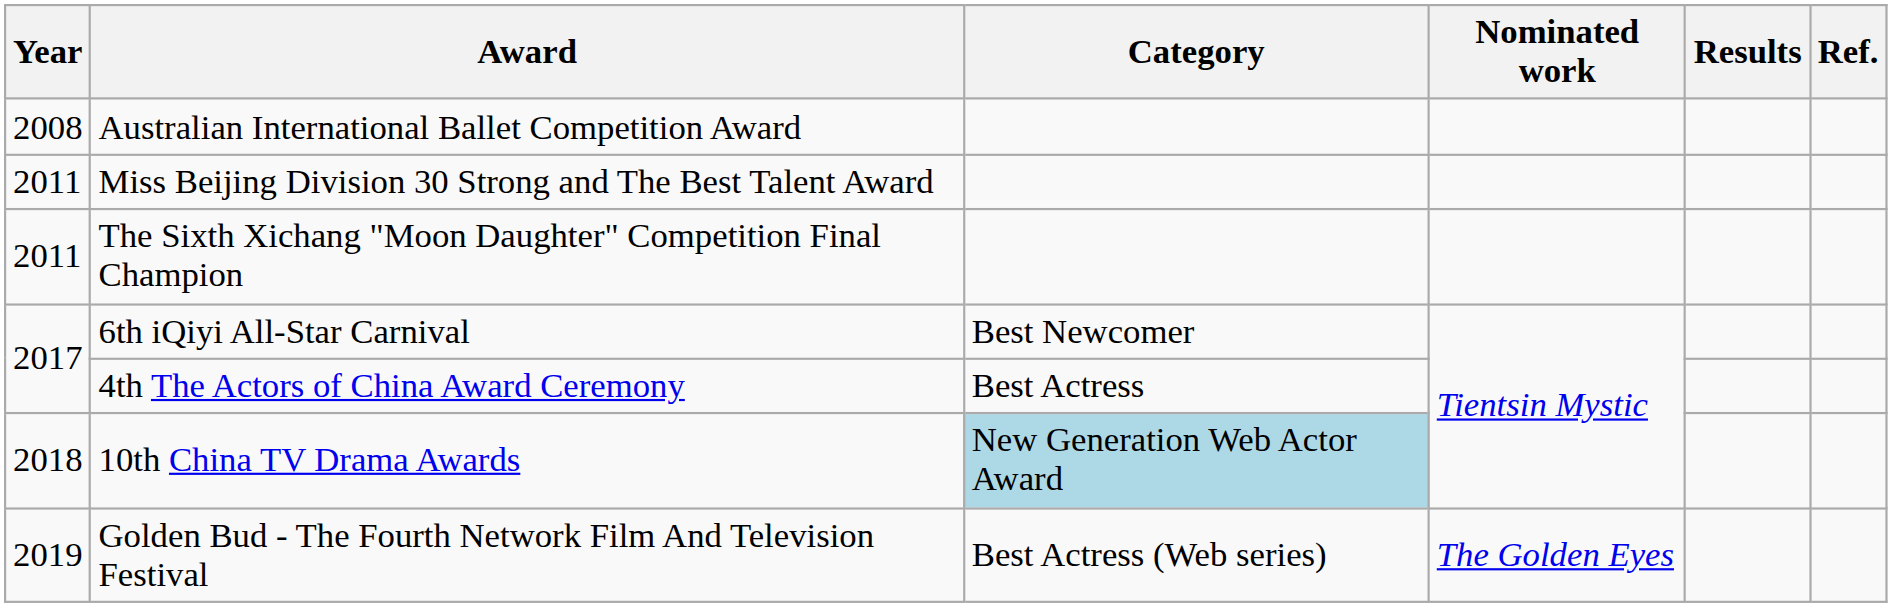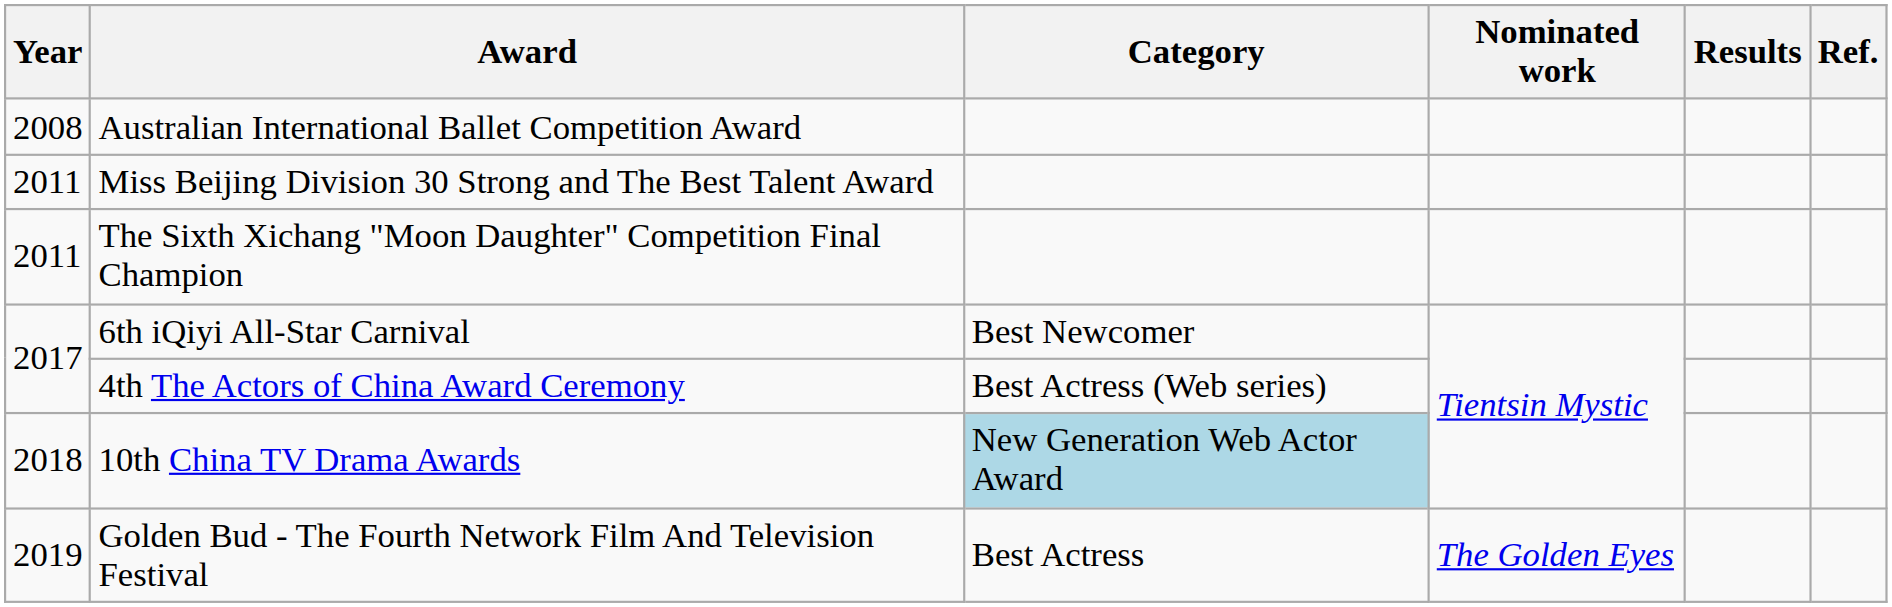(1058, 385) Best Actress -> (1149, 385) Best Actress (Web series)
(1149, 554) Best Actress (Web series) -> (1058, 554) Best Actress
